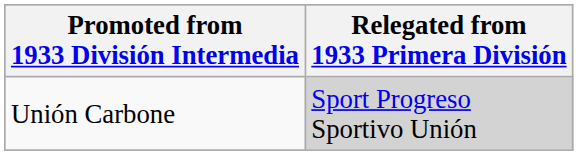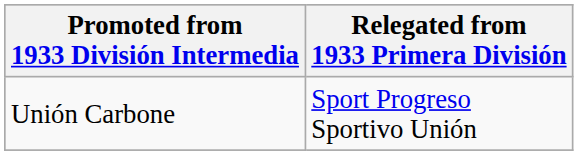(394, 113) lightgrey background -> (394, 113) no background
